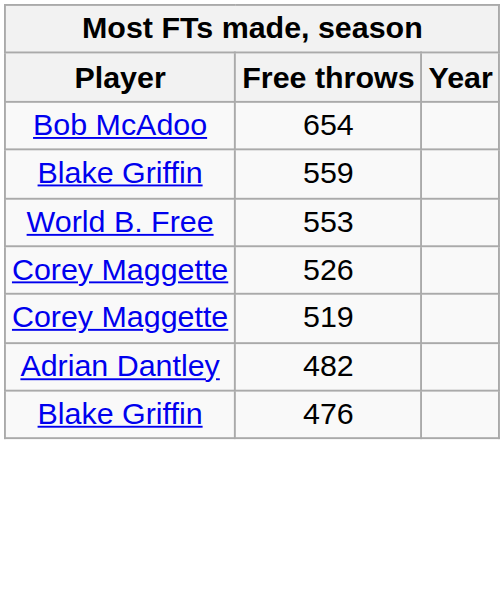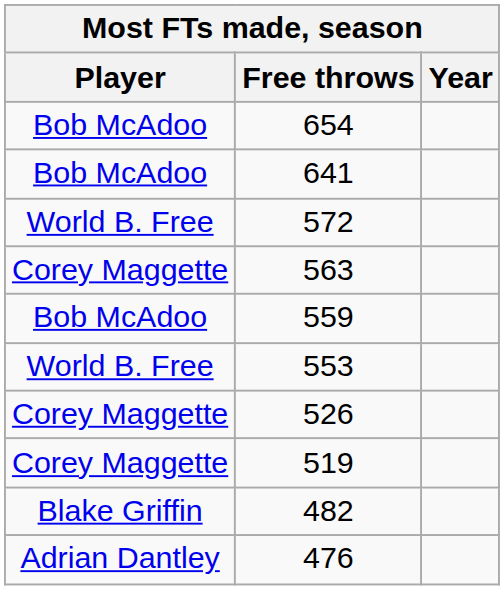+ row: (328, 173)
+ row: (328, 221)
+ row: (328, 269)
(120, 173) Blake Griffin -> (120, 317) Bob McAdoo
(120, 366) Adrian Dantley -> (120, 510) Blake Griffin
(120, 414) Blake Griffin -> (120, 558) Adrian Dantley
